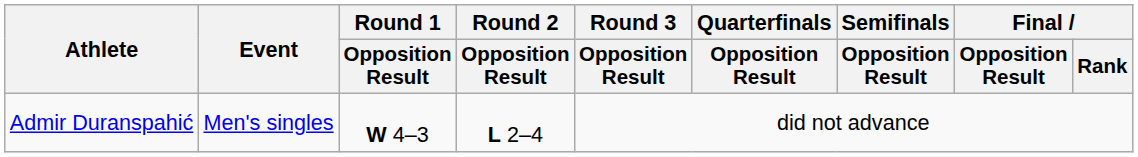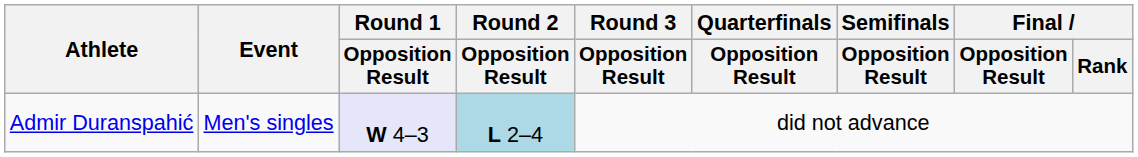(398, 135) no background -> (398, 135) lavender background
(515, 135) no background -> (515, 135) lightblue background
